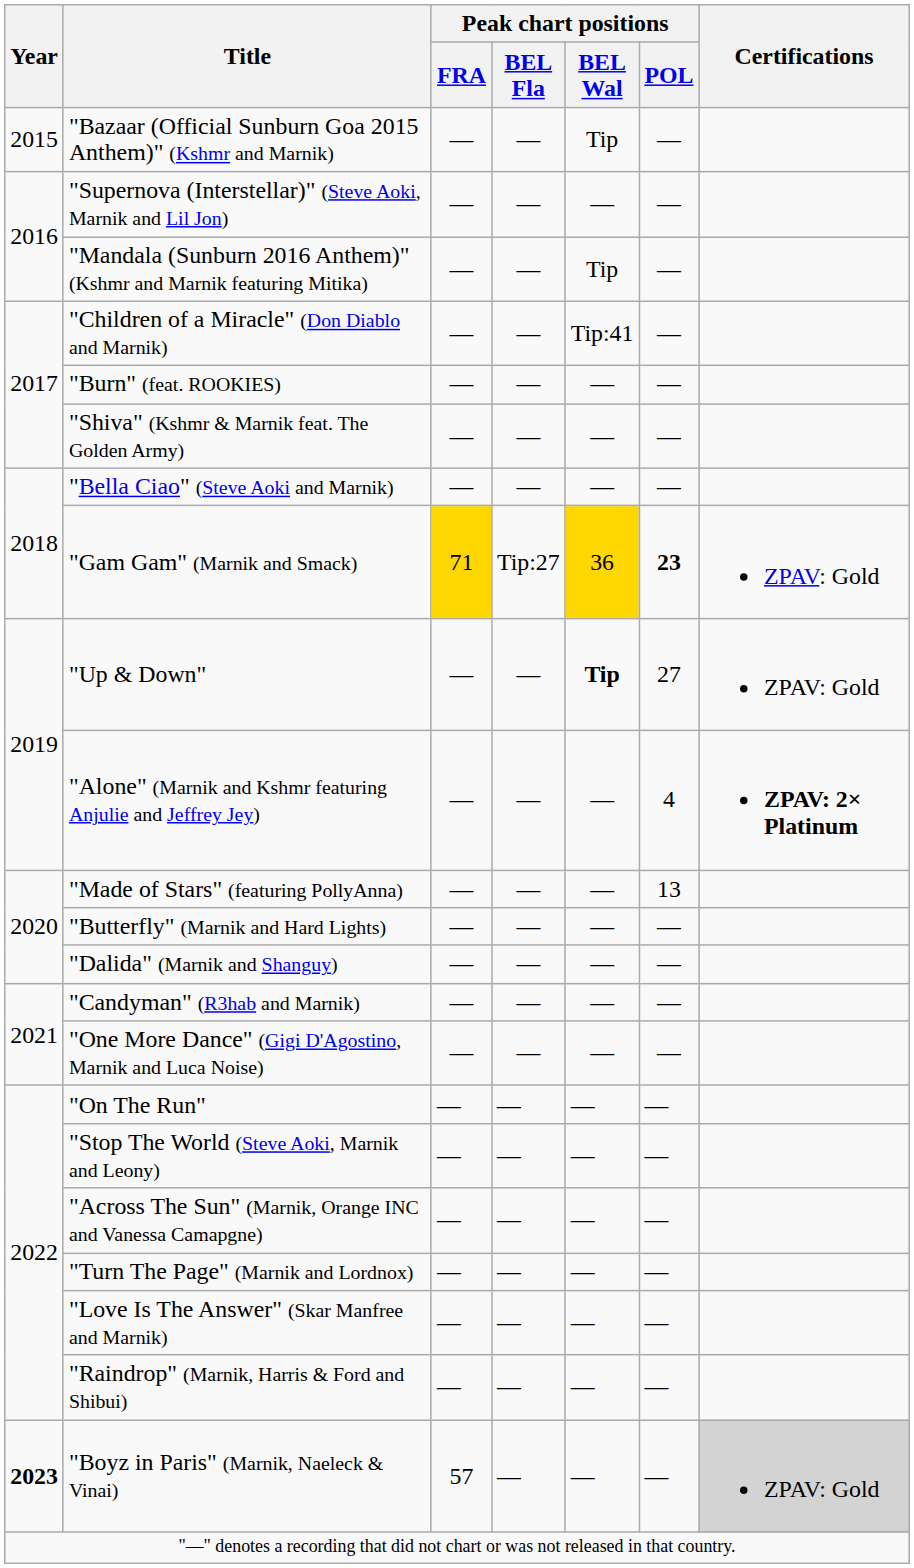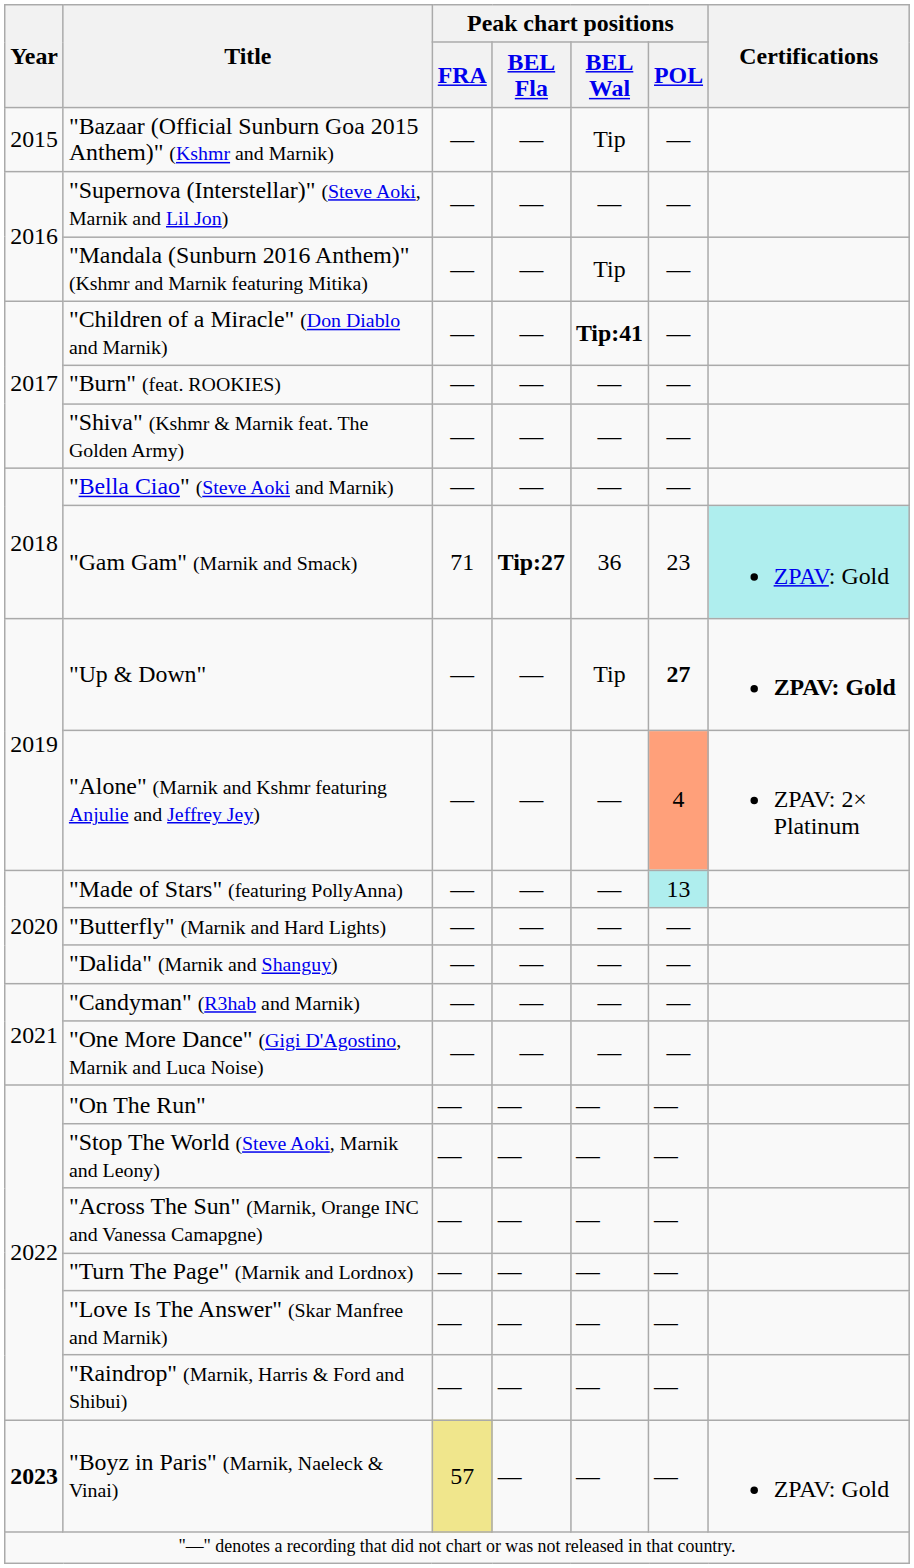(602, 333) normal -> (609, 333) bold
(461, 561) gold background -> (462, 561) no background
(528, 561) normal -> (531, 561) bold
(602, 561) gold background -> (609, 561) no background
(669, 561) bold -> (679, 561) normal
(804, 576) no background -> (809, 576) paleturquoise background
(602, 674) bold -> (609, 674) normal
(669, 674) normal -> (679, 674) bold
(804, 688) normal -> (809, 688) bold
(669, 799) no background -> (679, 799) lightsalmon background
(804, 814) bold -> (809, 814) normal
(669, 888) no background -> (679, 888) paleturquoise background
(461, 1475) no background -> (462, 1475) khaki background
(804, 1489) lightgrey background -> (809, 1489) no background
